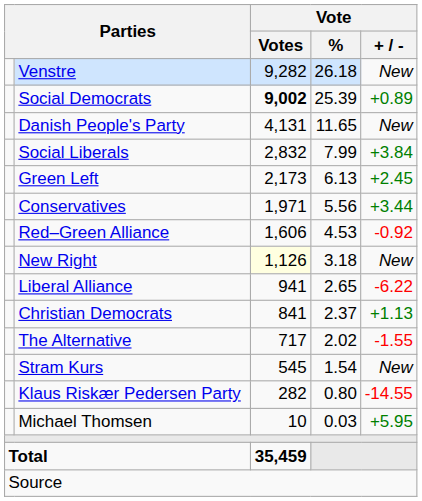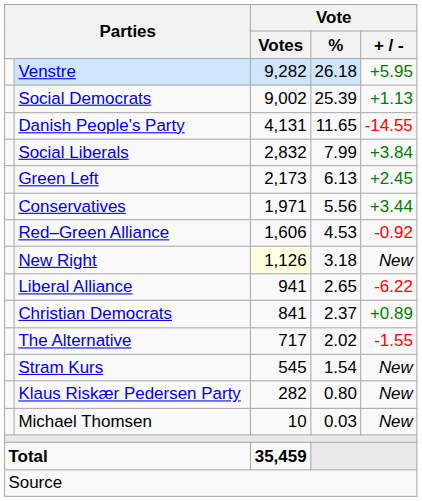(396, 71) New -> (391, 71) +5.95
(285, 98) bold -> (285, 98) normal
(391, 98) +0.89 -> (391, 98) +1.13
(396, 125) New -> (389, 125) -14.55
(391, 313) +1.13 -> (391, 313) +0.89
(389, 394) -14.55 -> (396, 394) New
(391, 421) +5.95 -> (396, 421) New
